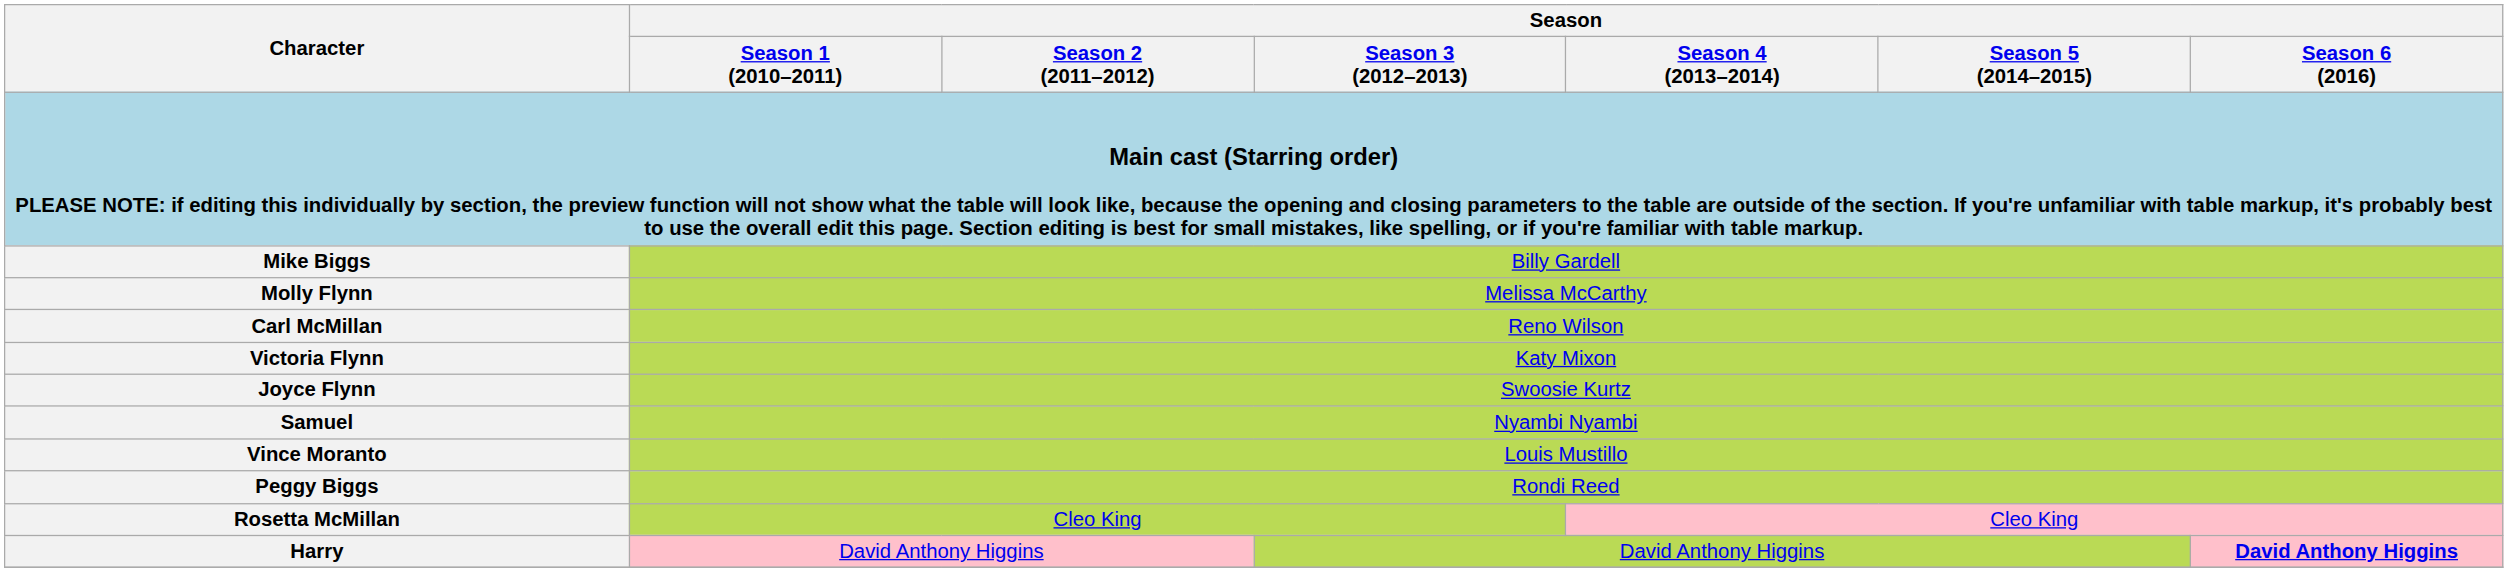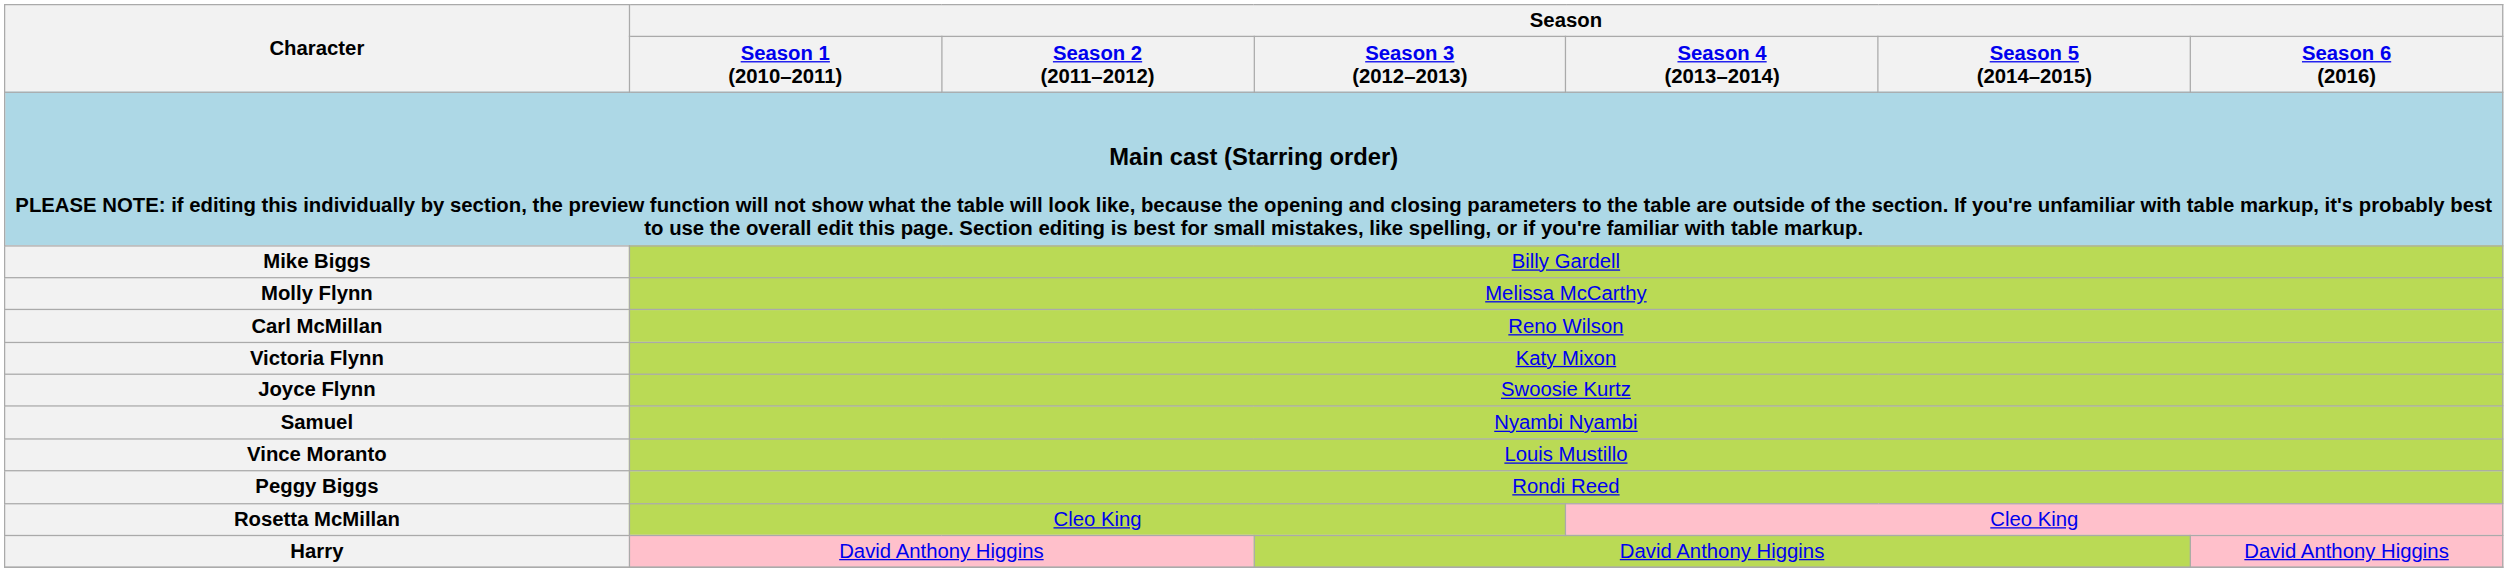(2347, 551) bold -> (2347, 551) normal
